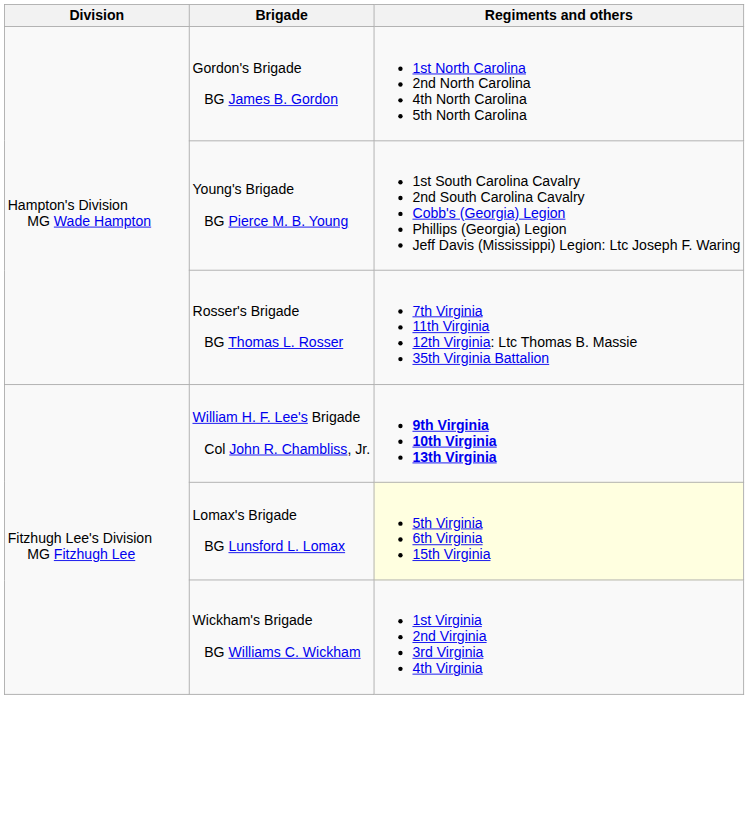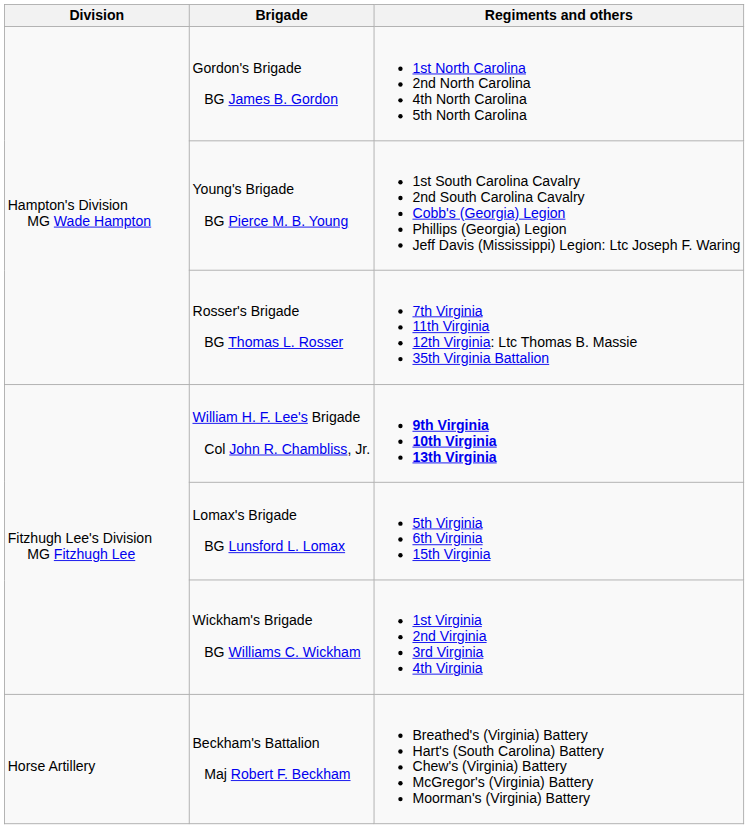(559, 539) lightyellow background -> (559, 539) no background
+ row: (272, 758)
